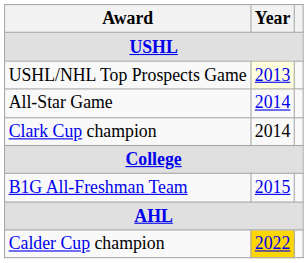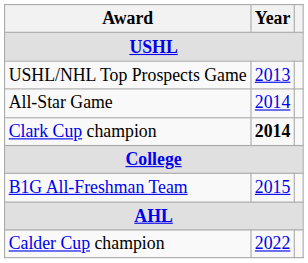(273, 74) lightyellow background -> (273, 74) no background
(273, 131) normal -> (273, 131) bold
(273, 243) gold background -> (273, 243) no background
